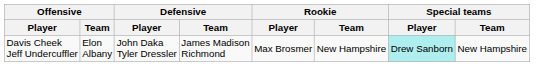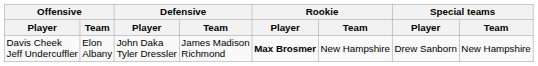(283, 48) normal -> (285, 48) bold
(422, 48) paleturquoise background -> (426, 48) no background
